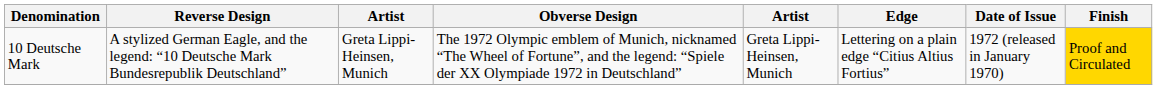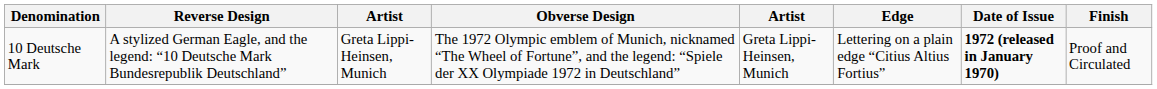(1012, 56) normal -> (1009, 56) bold
(1100, 56) gold background -> (1100, 56) no background
